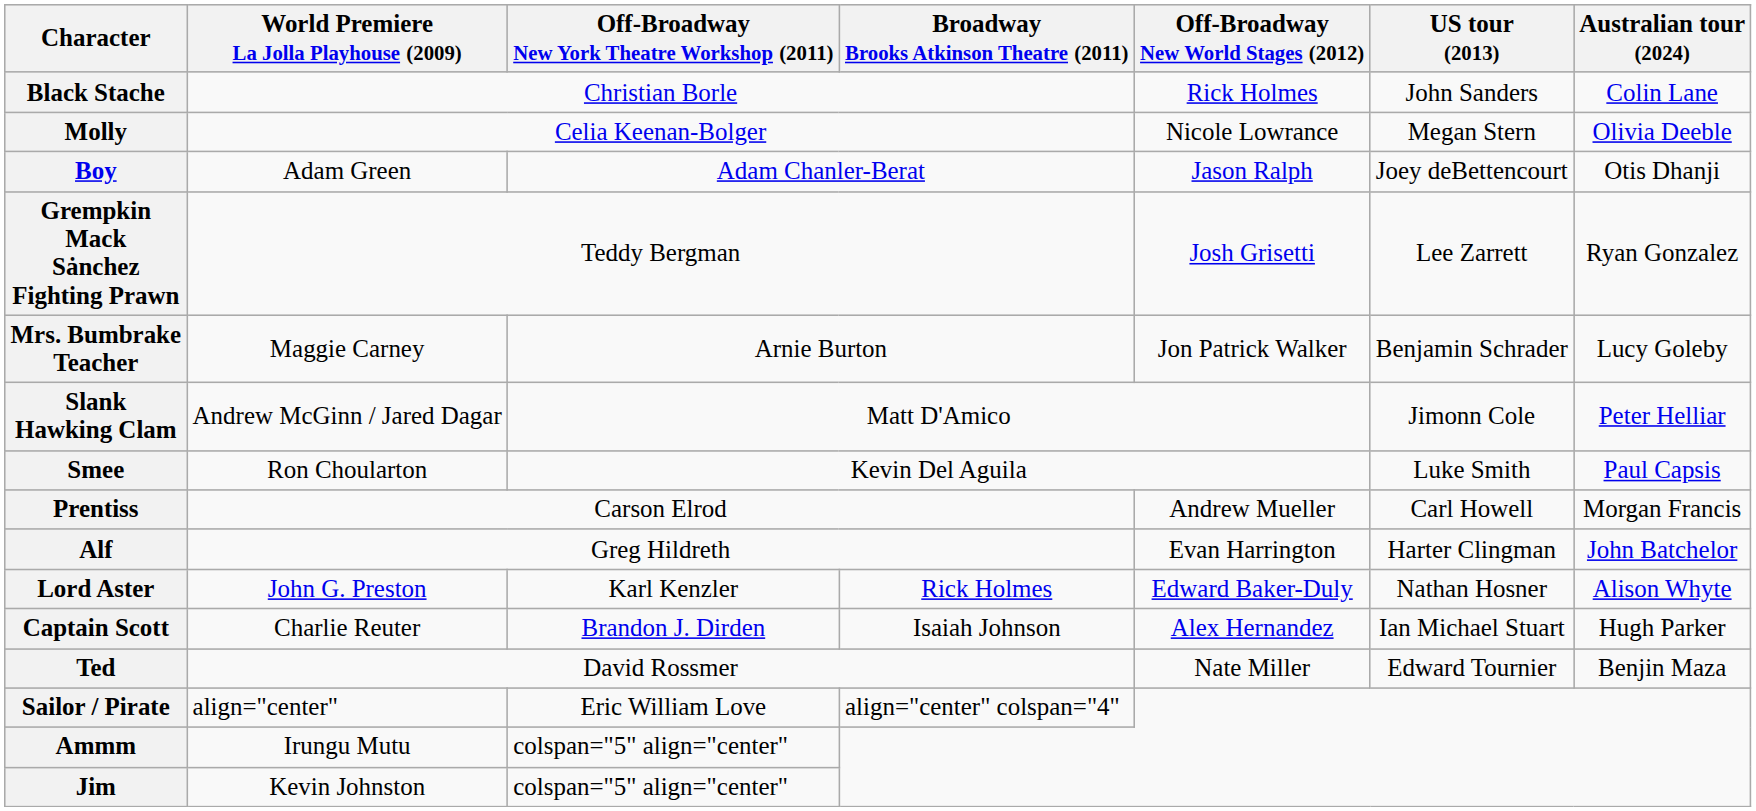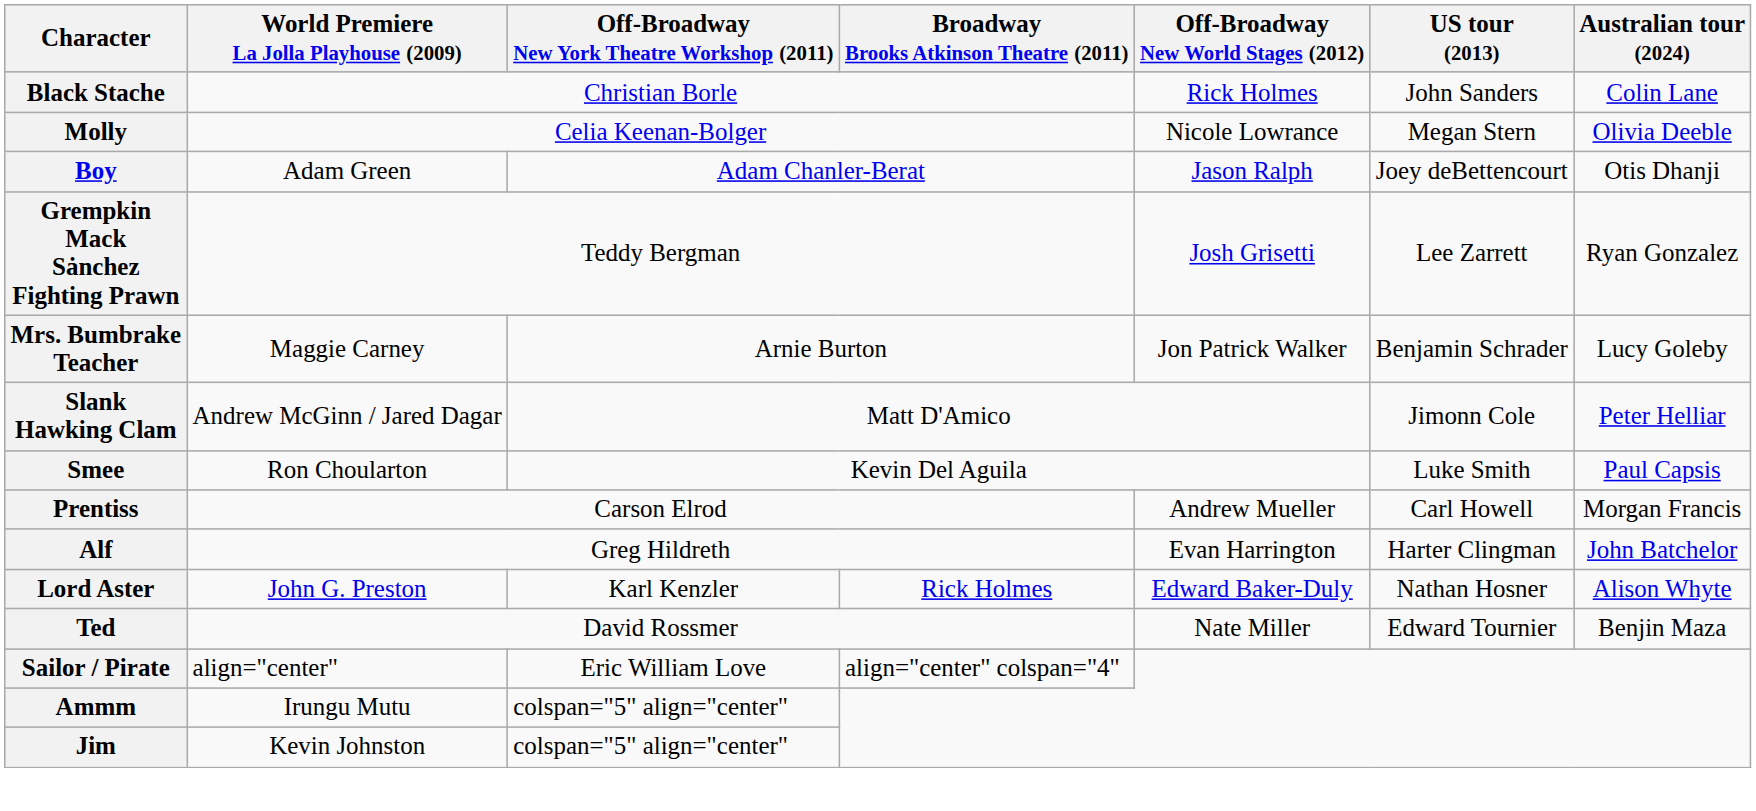- row: (96, 628)
